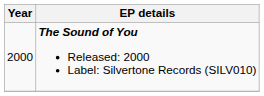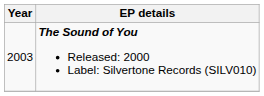(20, 57) 2000 -> (20, 57) 2003
